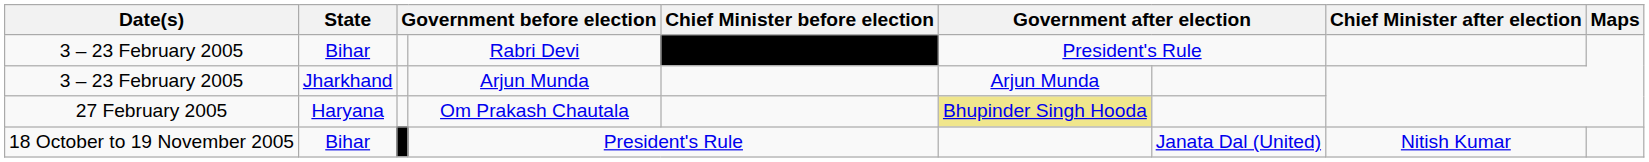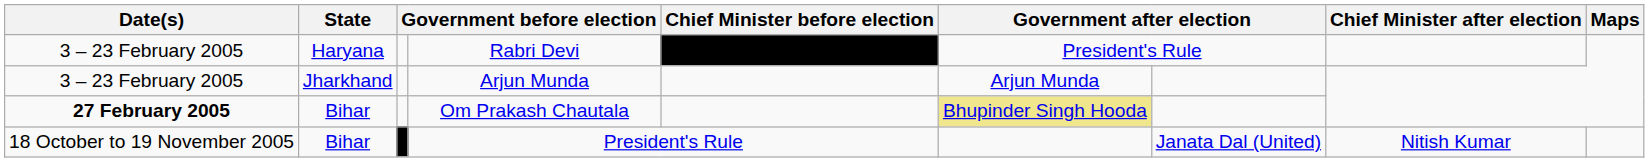(348, 50) Bihar -> (348, 50) Haryana
(152, 111) normal -> (152, 111) bold
(348, 111) Haryana -> (348, 111) Bihar
